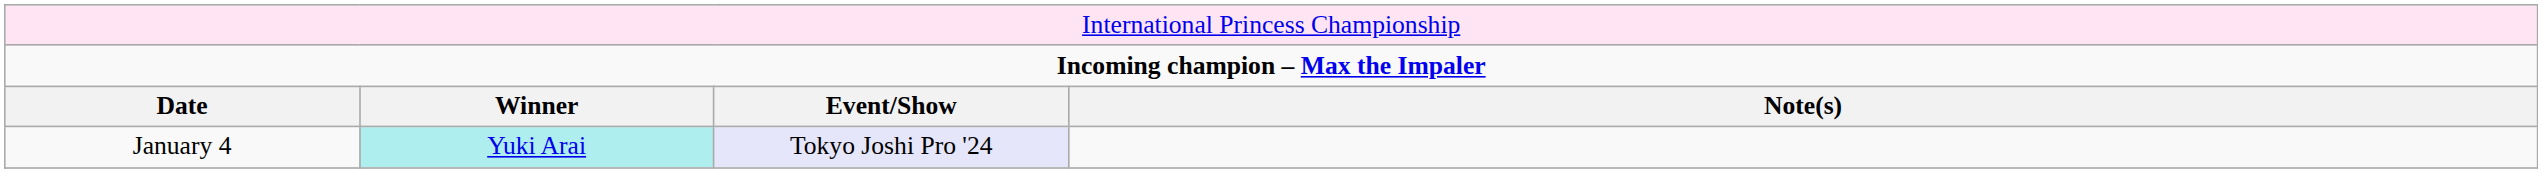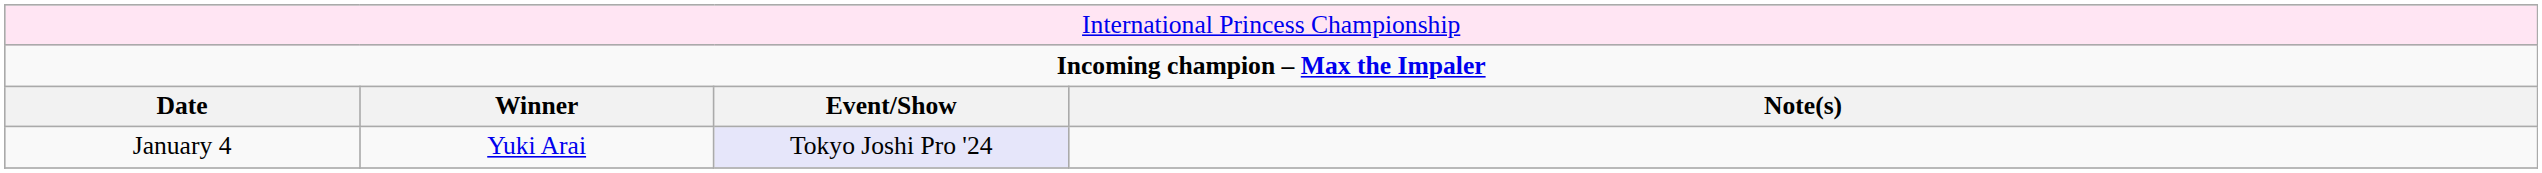(537, 146) paleturquoise background -> (537, 146) no background
